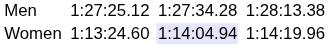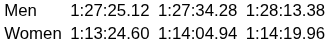(198, 33) lavender background -> (198, 33) no background
